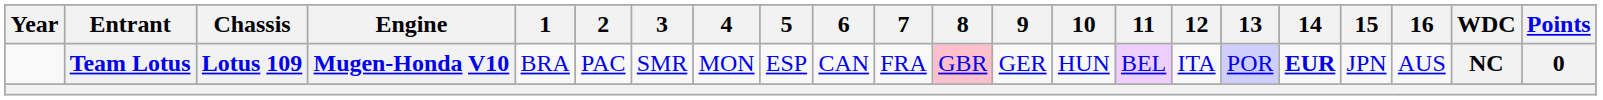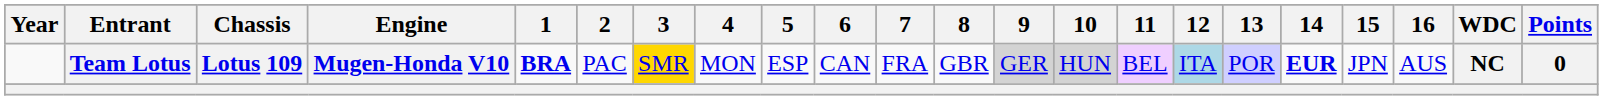(545, 63) normal -> (546, 63) bold
(662, 63) no background -> (663, 63) gold background
(963, 63) pink background -> (964, 63) no background
(1023, 63) no background -> (1024, 63) lightgrey background
(1084, 63) no background -> (1085, 63) lightgrey background
(1197, 63) no background -> (1198, 63) lightblue background
